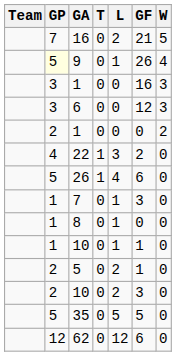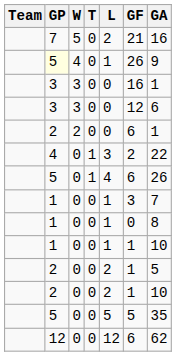columns swapped: (163, 16) <-> (81, 16)
(139, 132) 0 -> (131, 132) 6
(139, 293) 3 -> (131, 293) 1
